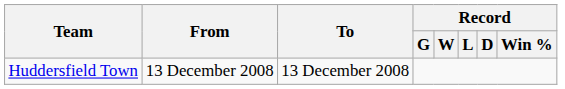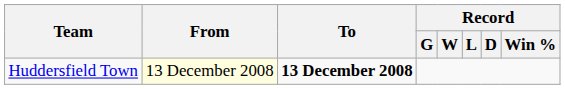(210, 71) no background -> (210, 71) lightyellow background
(345, 71) normal -> (347, 71) bold
